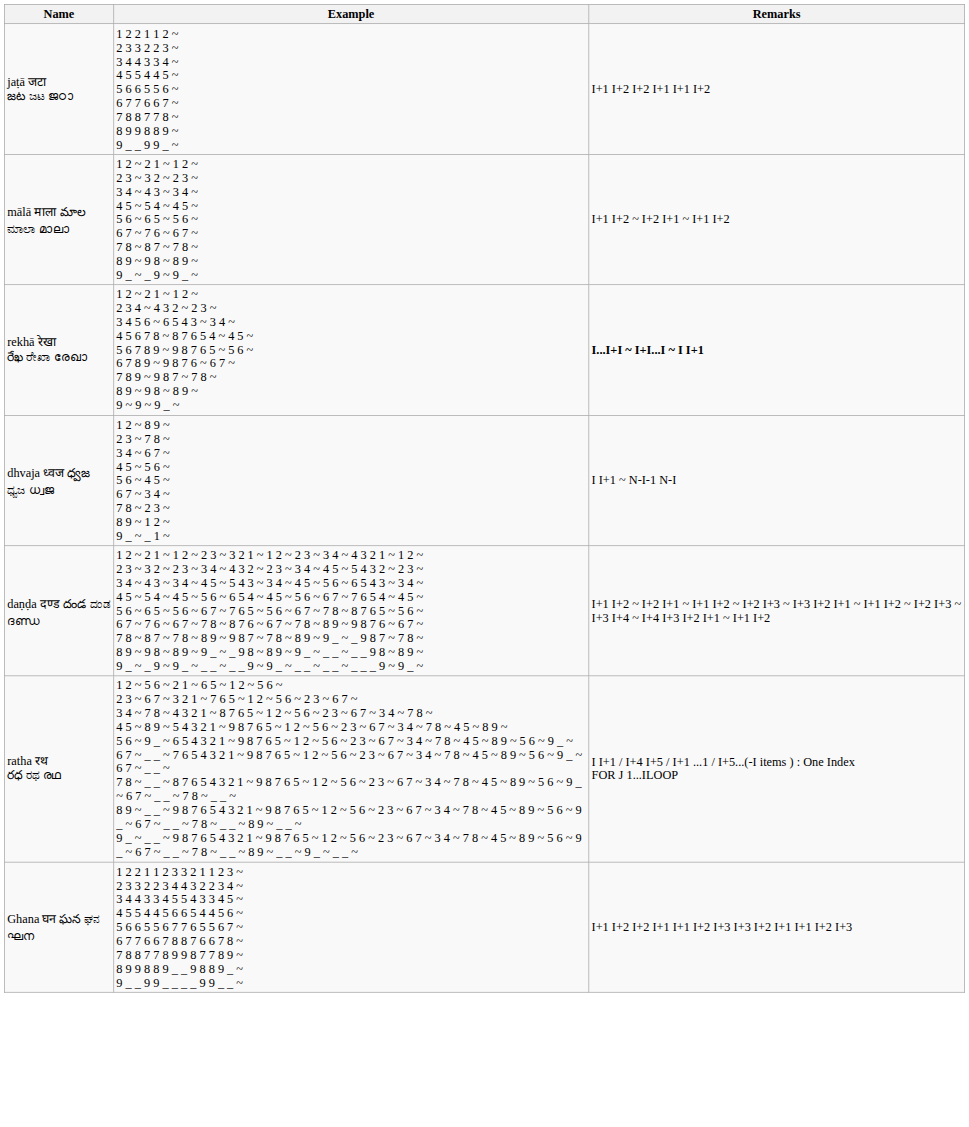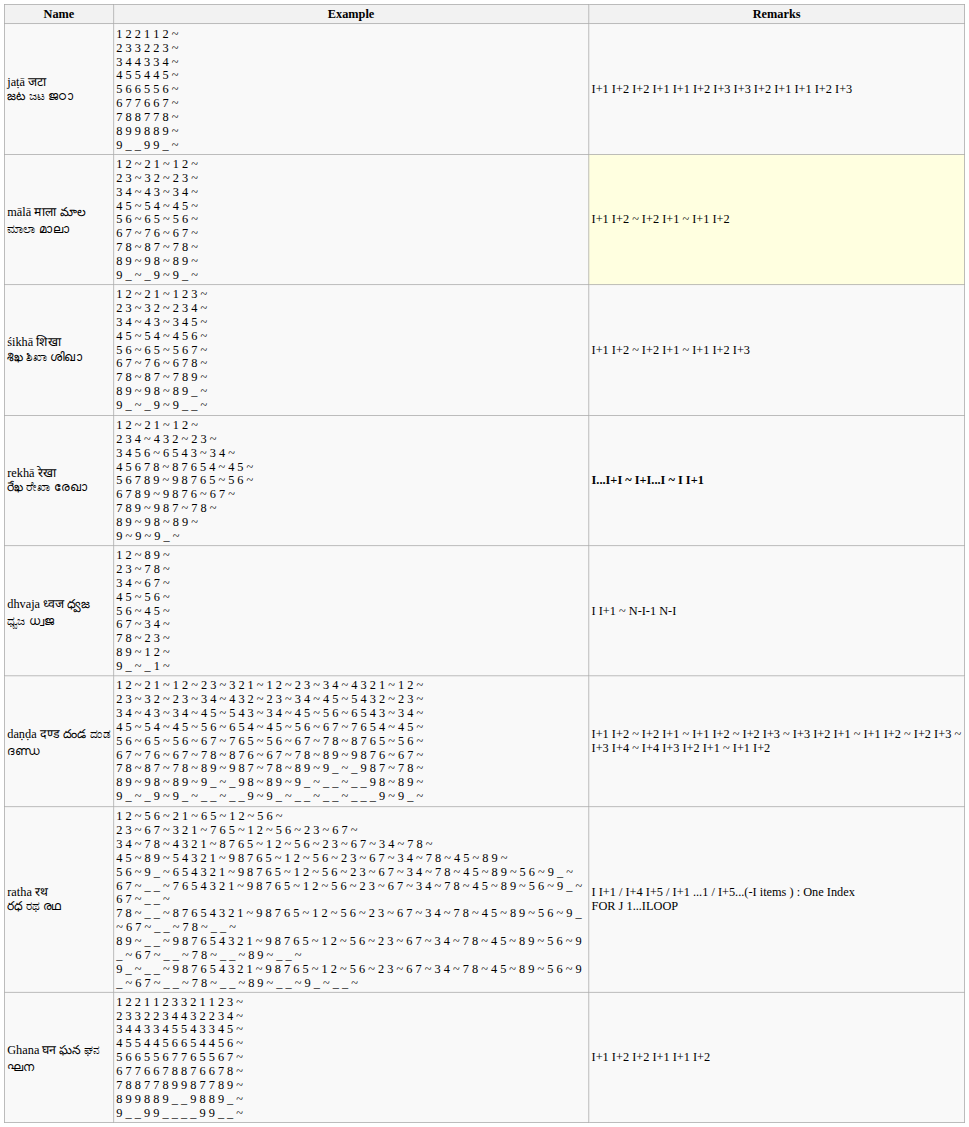(651, 89) I+1 I+2 I+2 I+1 I+1 I+2 -> (722, 89) I+1 I+2 I+2 I+1 I+1 I+2 I+3 I+3 I+2 I+1 I+1 I+2 I+3
(661, 219) no background -> (661, 219) lightyellow background
+ row: (45, 349)
(722, 927) I+1 I+2 I+2 I+1 I+1 I+2 I+3 I+3 I+2 I+1 I+1 I+2 I+3 -> (651, 1057) I+1 I+2 I+2 I+1 I+1 I+2
